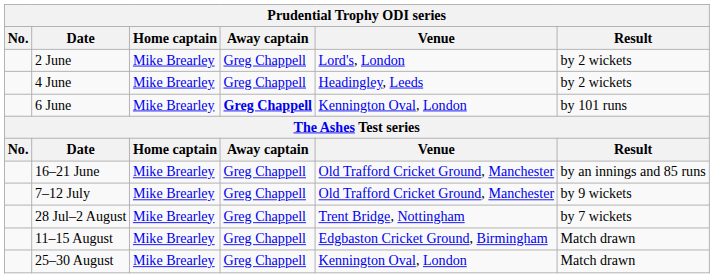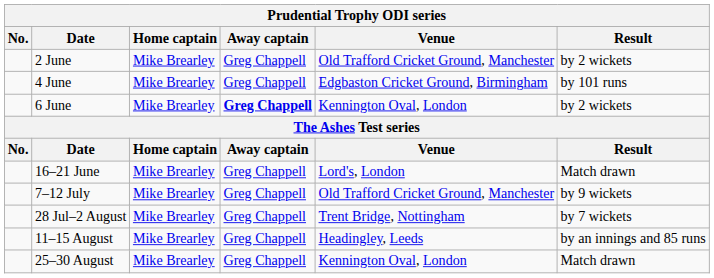(362, 60) Lord's, London -> (436, 60) Old Trafford Cricket Ground, Manchester
(371, 82) Headingley, Leeds -> (433, 82) Edgbaston Cricket Ground, Birmingham
(596, 82) by 2 wickets -> (594, 82) by 101 runs
(594, 104) by 101 runs -> (596, 104) by 2 wickets
(436, 171) Old Trafford Cricket Ground, Manchester -> (362, 171) Lord's, London
(633, 171) by an innings and 85 runs -> (598, 171) Match drawn
(433, 238) Edgbaston Cricket Ground, Birmingham -> (371, 238) Headingley, Leeds
(598, 238) Match drawn -> (633, 238) by an innings and 85 runs
